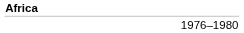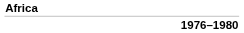(210, 25) normal -> (210, 25) bold
